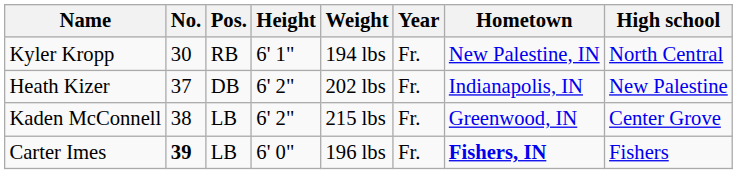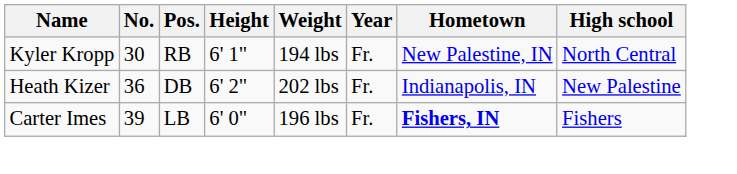(181, 86) 37 -> (134, 86) 36
- row: (85, 119)
(181, 151) bold -> (134, 119) normal
